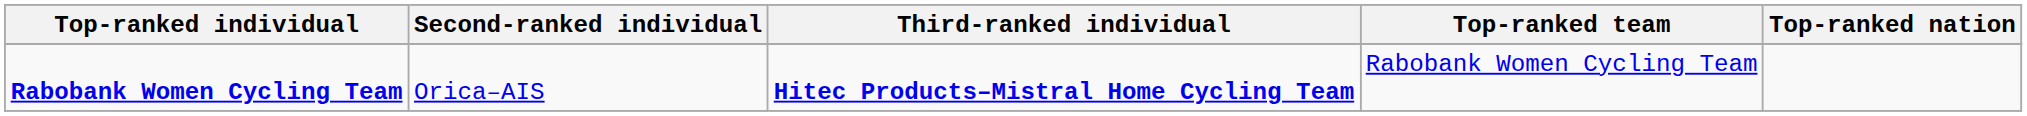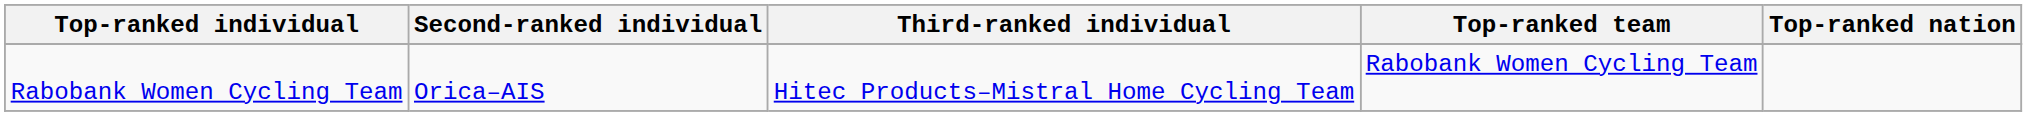(207, 92) bold -> (207, 92) normal
(1064, 92) bold -> (1064, 92) normal
